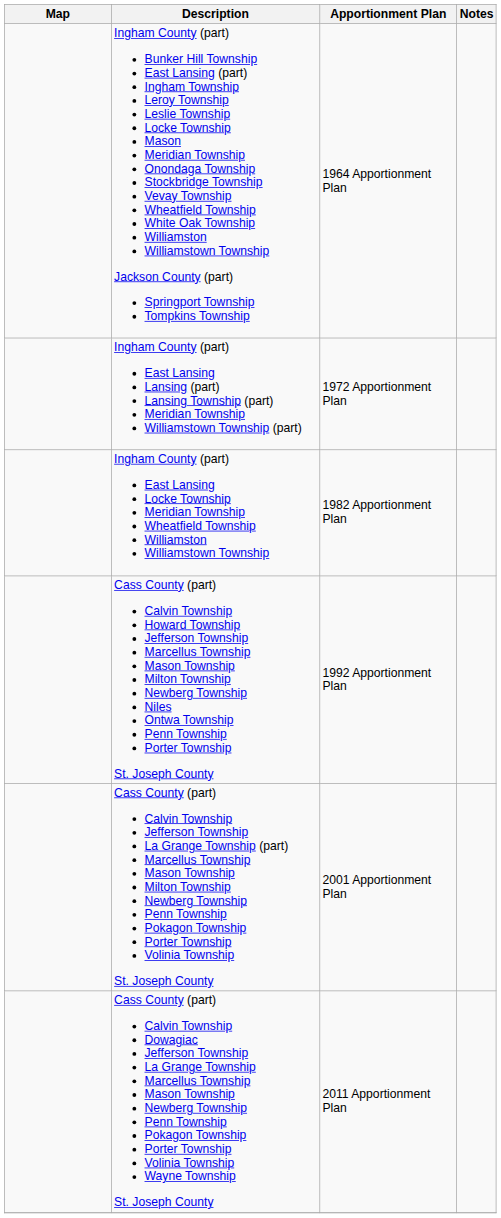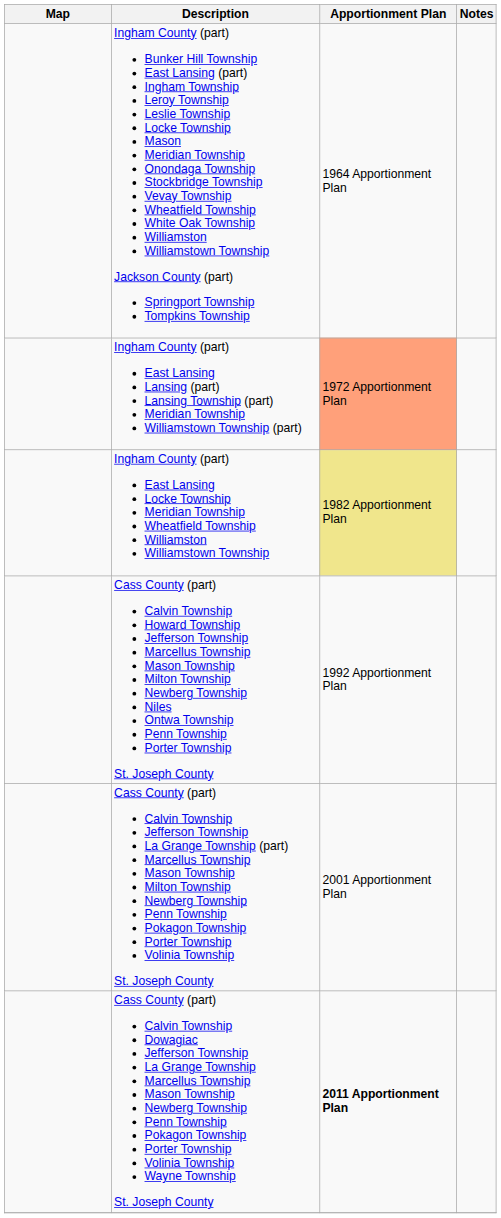(377, 393) no background -> (377, 393) lightsalmon background
(377, 512) no background -> (377, 512) khaki background
(376, 1101) normal -> (381, 1101) bold
